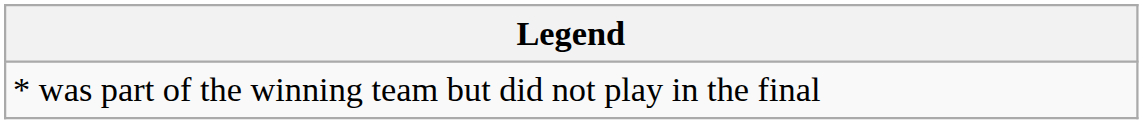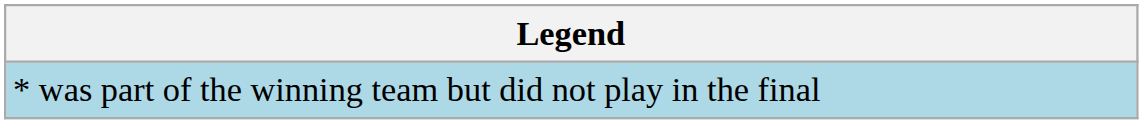(417, 89) no background -> (417, 89) lightblue background
